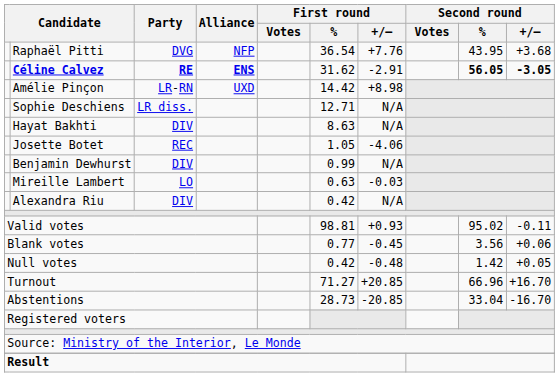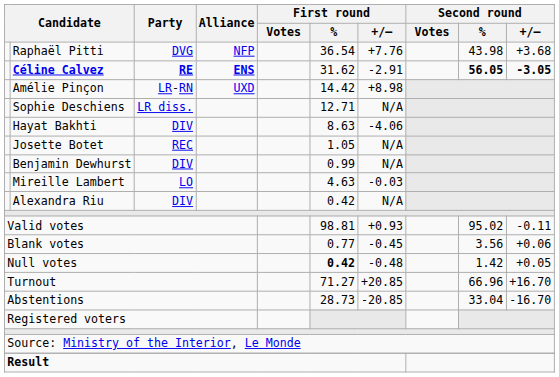(486, 52) 43.95 -> (486, 52) 43.98
(392, 127) N/A -> (385, 127) -4.06
(385, 145) -4.06 -> (392, 145) N/A
(341, 183) 0.63 -> (341, 183) 4.63
(341, 263) normal -> (341, 263) bold
